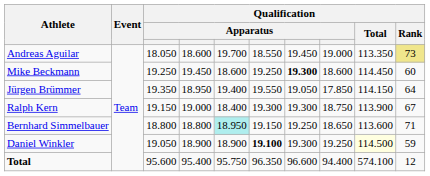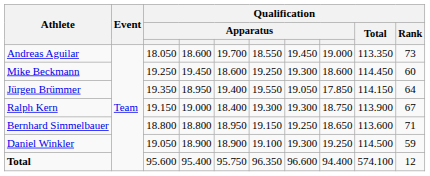(410, 53) khaki background -> (410, 53) no background
(302, 72) bold -> (302, 72) normal
(232, 126) paleturquoise background -> (232, 126) no background
(267, 144) bold -> (267, 144) normal
(375, 144) lightyellow background -> (375, 144) no background
